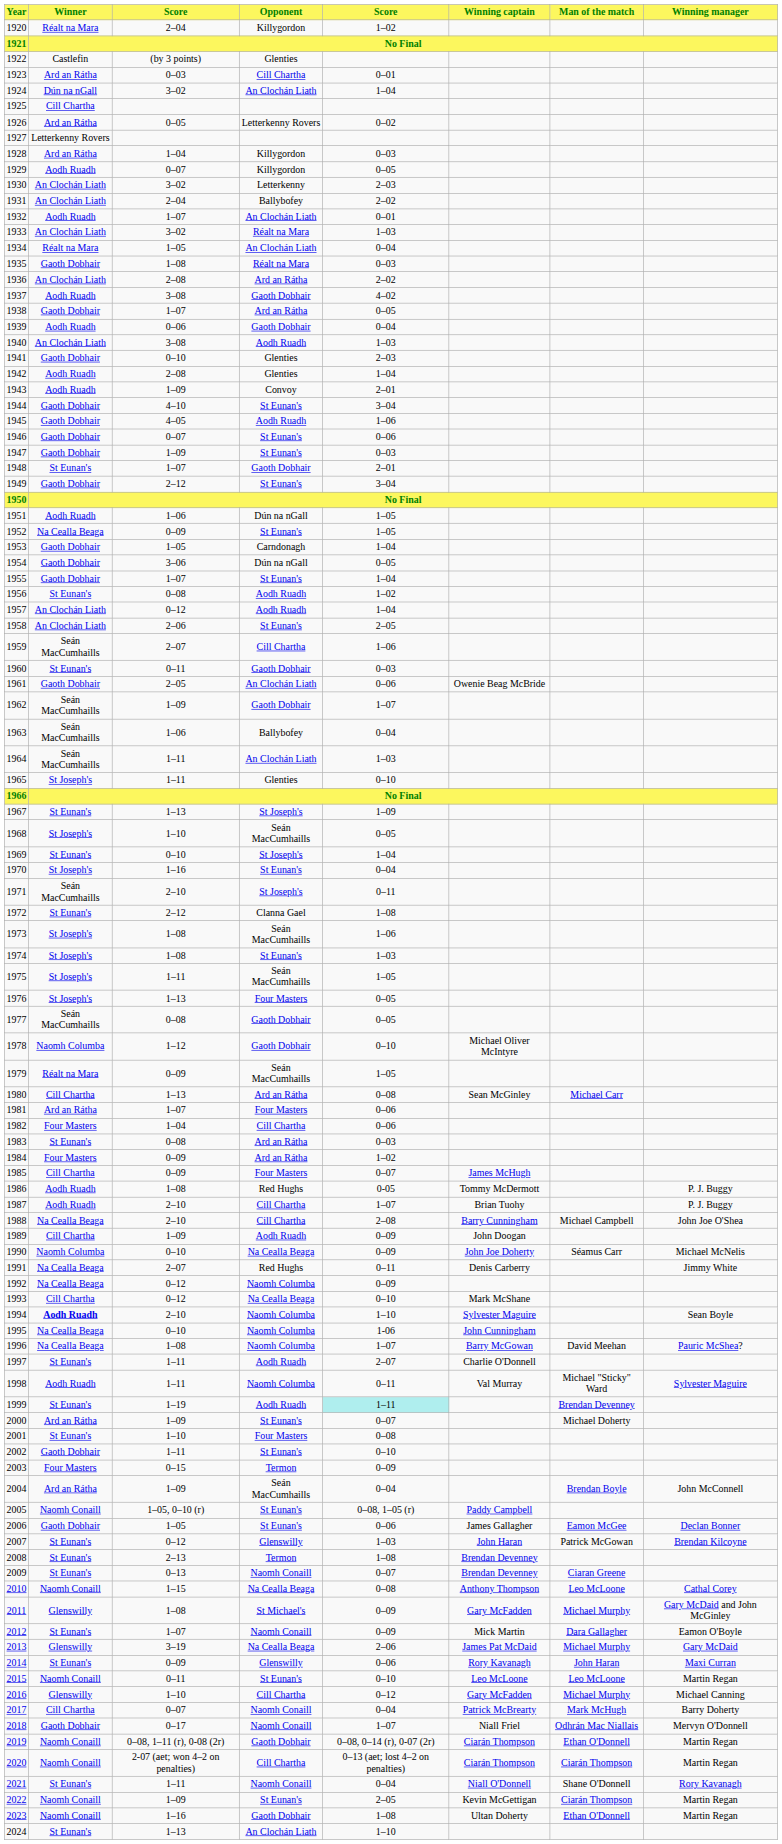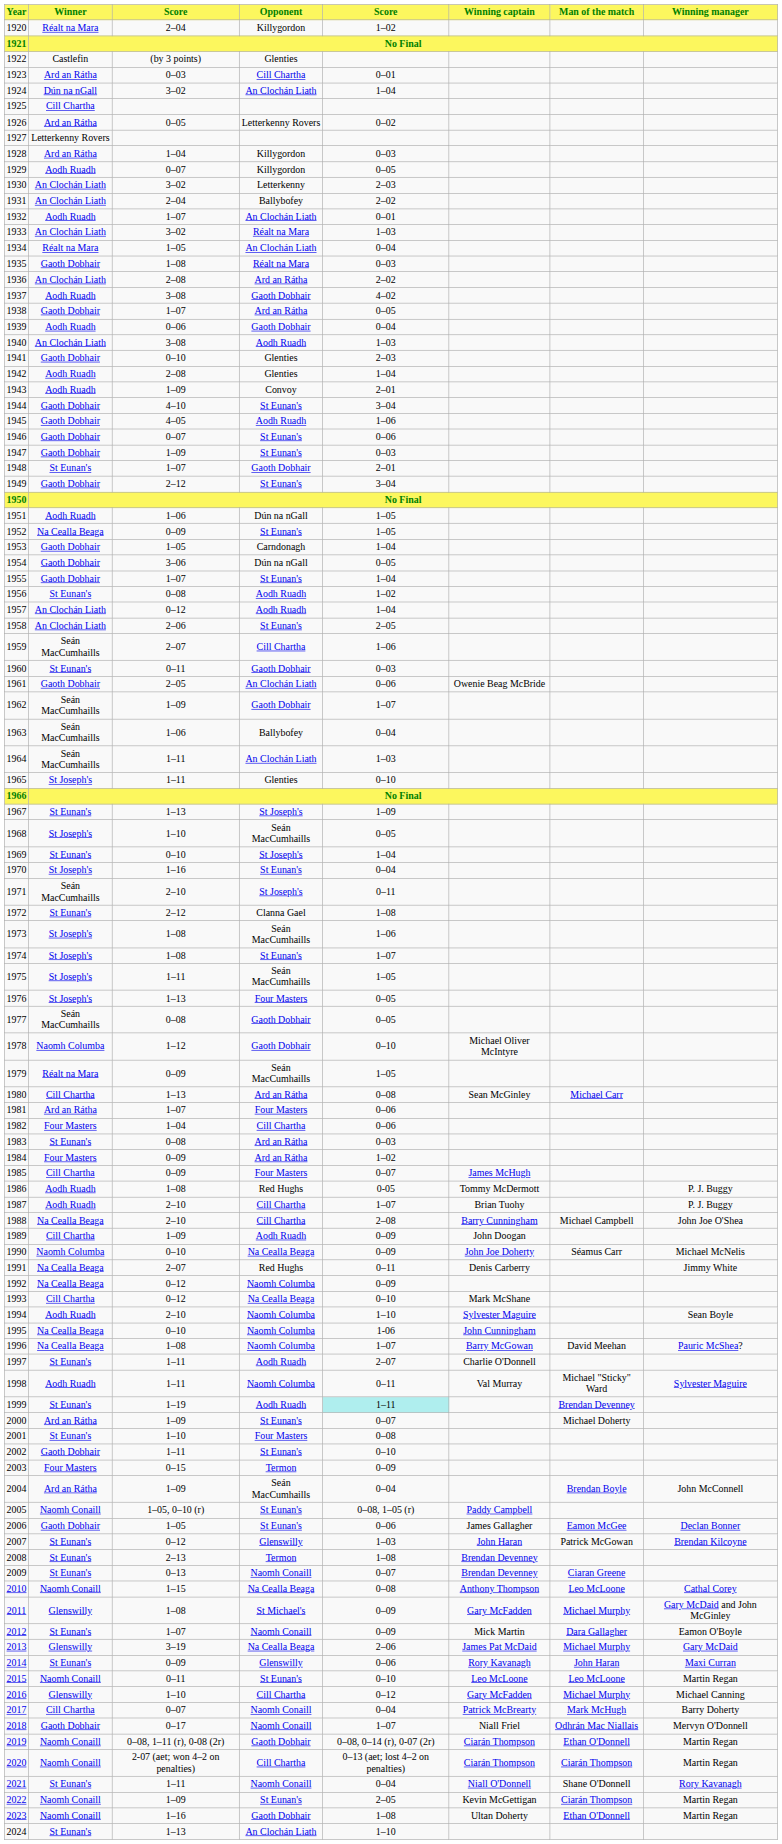(386, 955) 1–03 -> (386, 955) 1–07
(70, 1315) bold -> (70, 1315) normal
